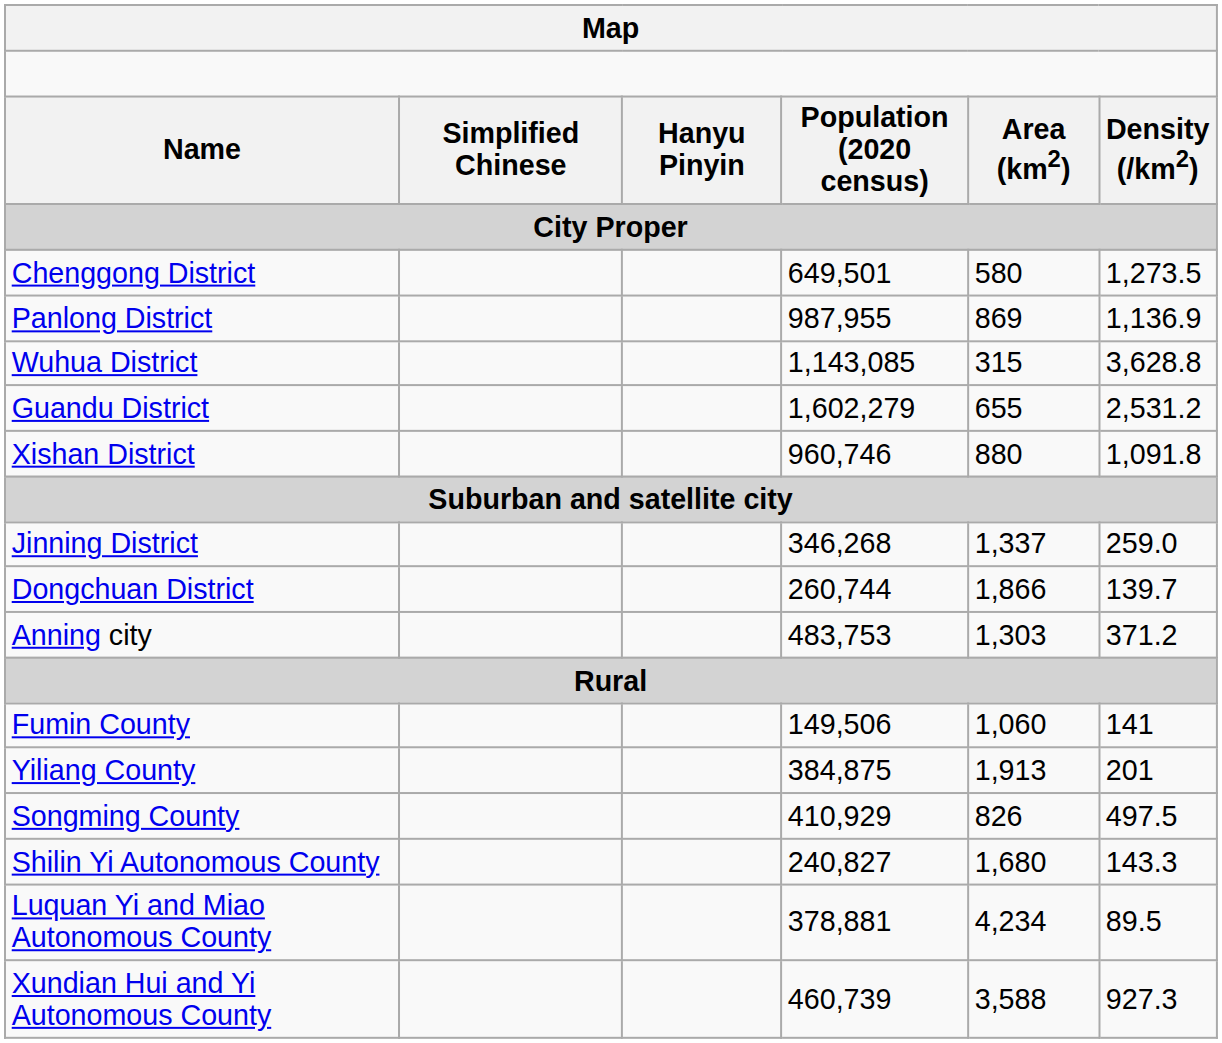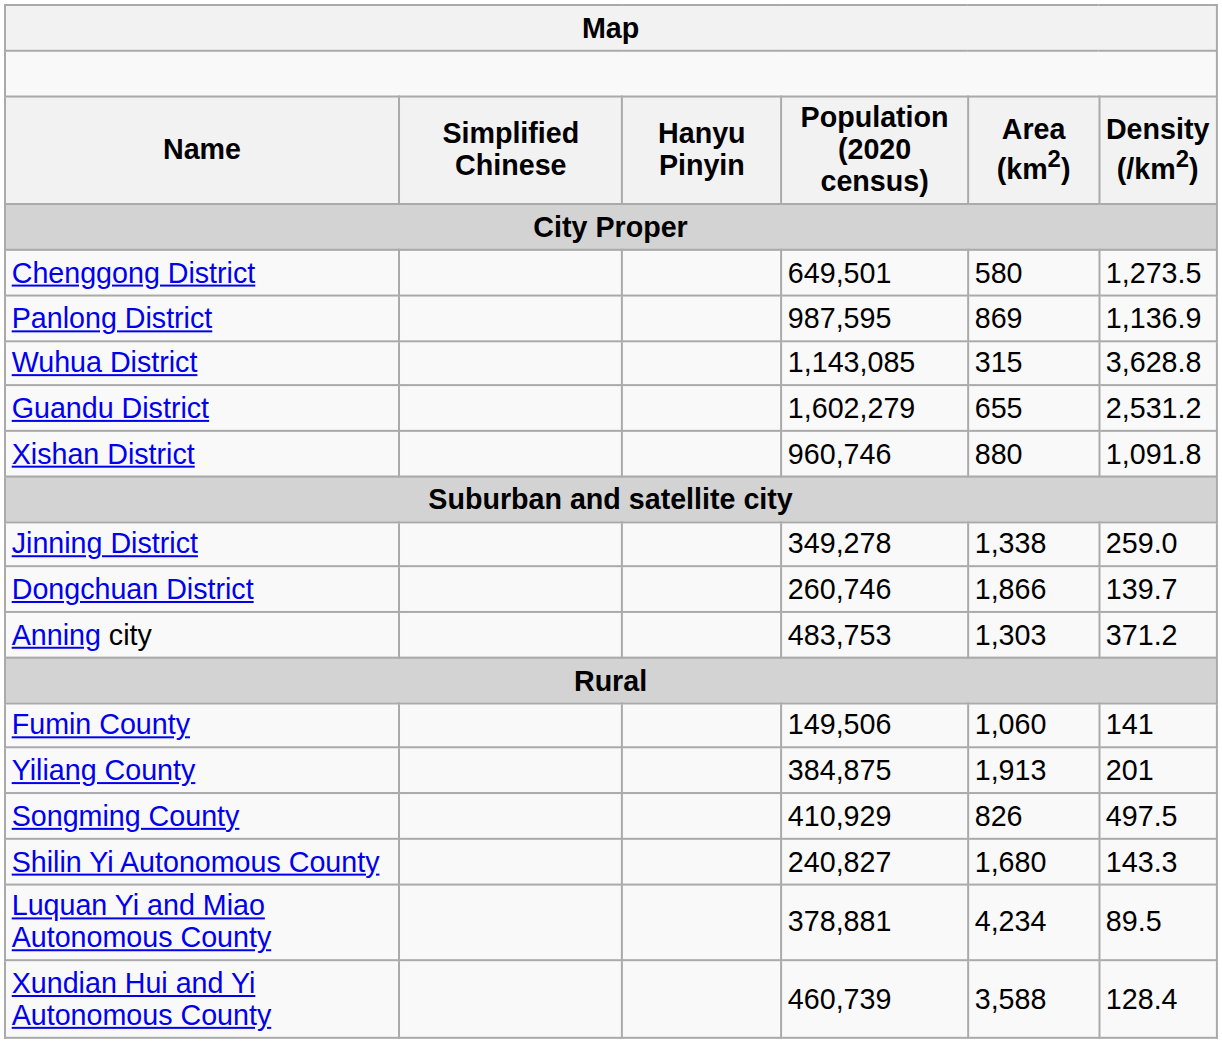(840, 318) 987,955 -> (840, 318) 987,595
(840, 544) 346,268 -> (840, 544) 349,278
(1011, 544) 1,337 -> (1011, 544) 1,338
(840, 590) 260,744 -> (840, 590) 260,746
(1142, 1000) 927.3 -> (1142, 1000) 128.4
